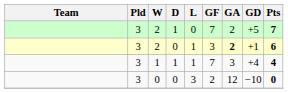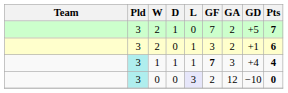(232, 46) bold -> (232, 46) normal
(138, 63) no background -> (138, 63) paleturquoise background
(212, 63) normal -> (212, 63) bold
(138, 79) no background -> (138, 79) paleturquoise background
(193, 79) no background -> (193, 79) lavender background
